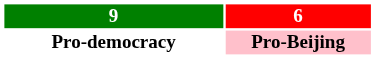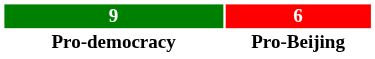(298, 42) pink background -> (298, 42) no background
